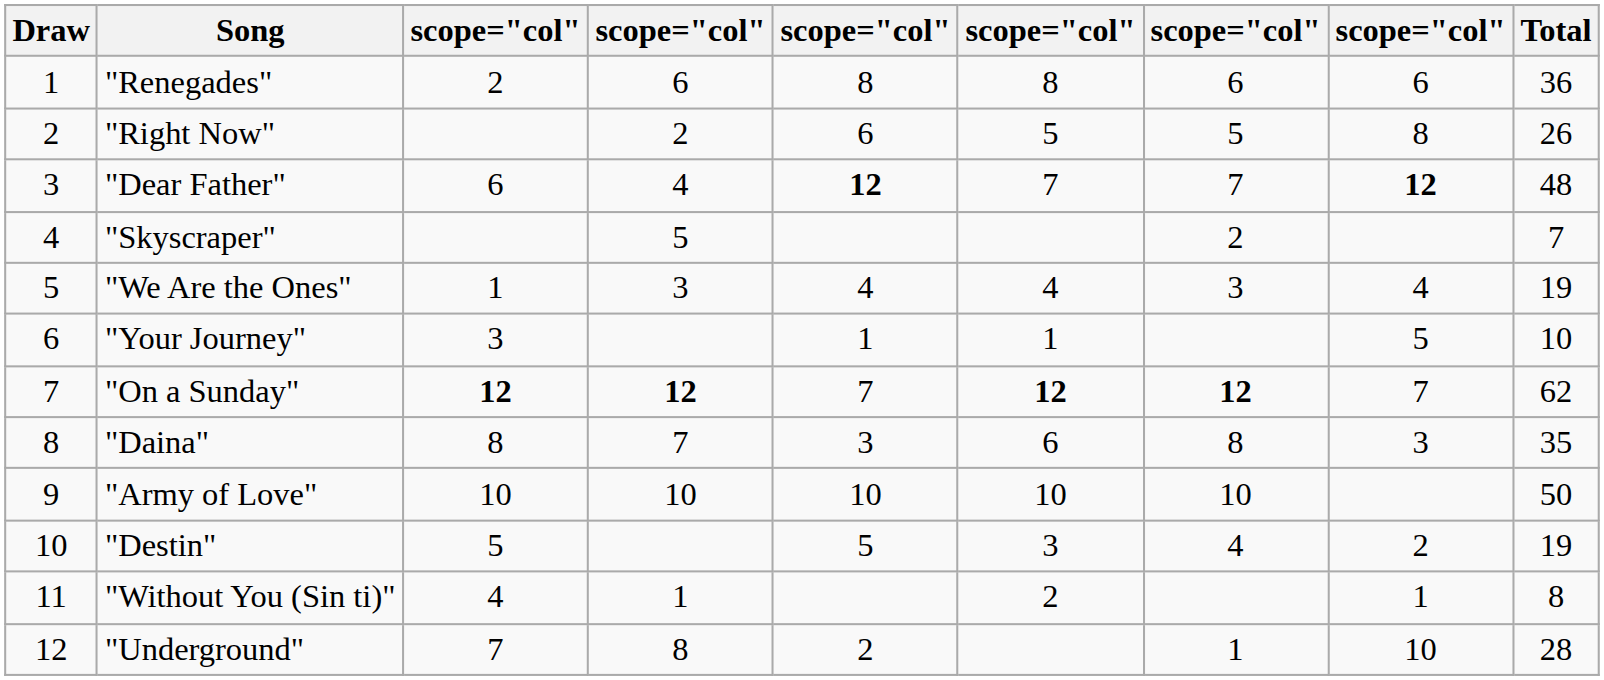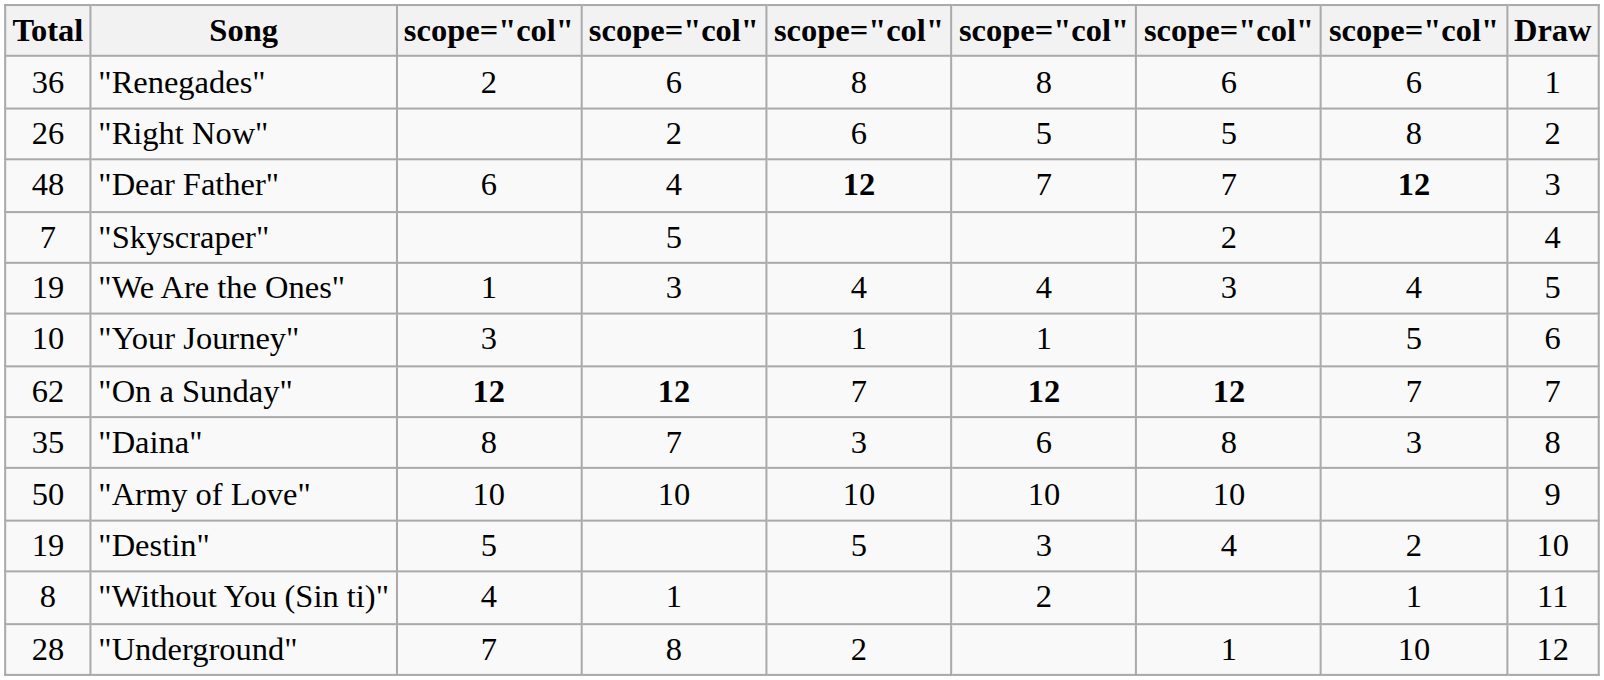columns swapped: (51, 30) <-> (1556, 30)
